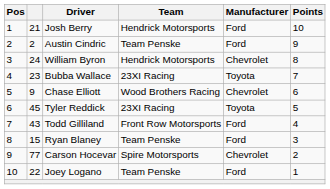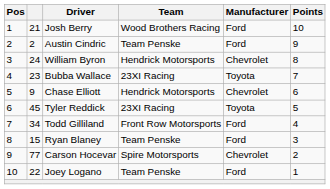(168, 28) Hendrick Motorsports -> (170, 28) Wood Brothers Racing
(170, 91) Wood Brothers Racing -> (168, 91) Hendrick Motorsports
(35, 123) 43 -> (35, 123) 34
